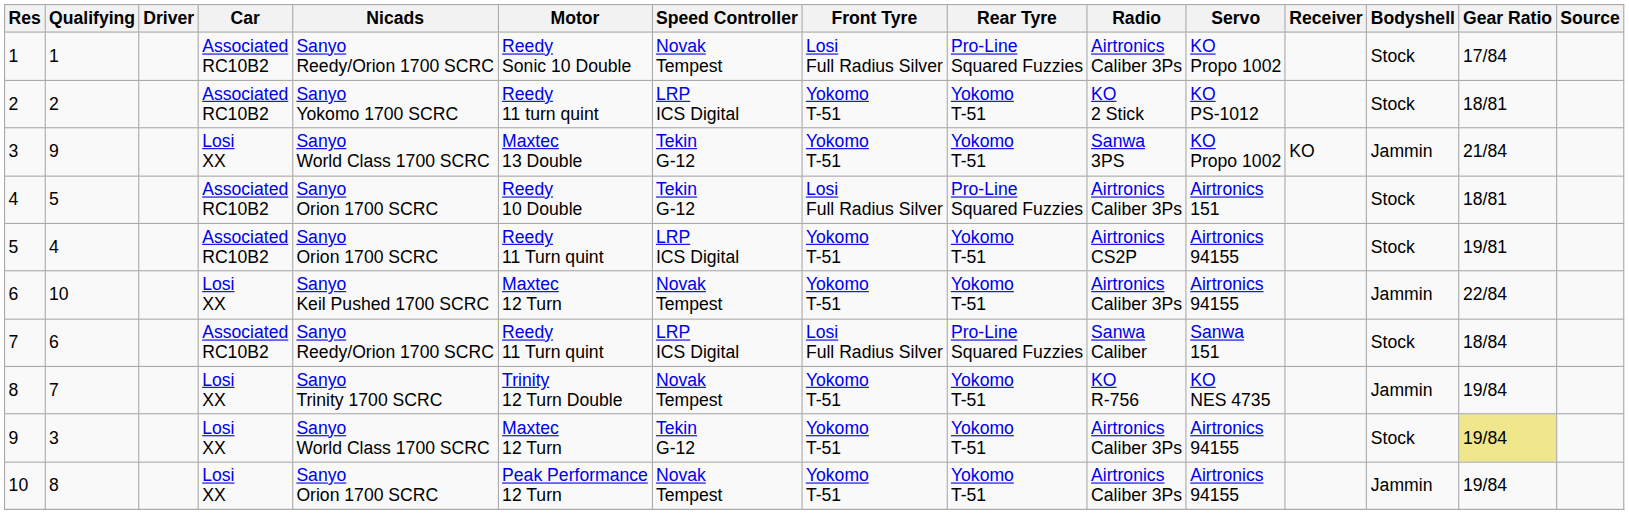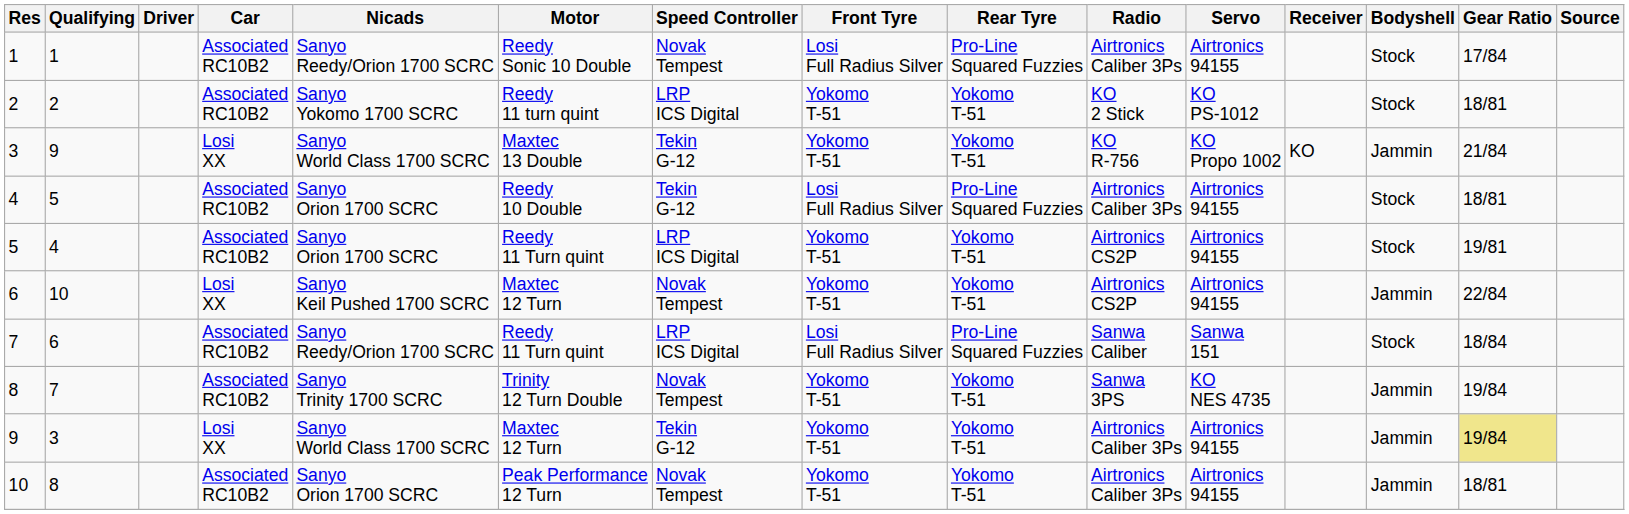(1236, 56) KO Propo 1002 -> (1227, 56) Airtronics 94155
(1118, 151) Sanwa 3PS -> (1115, 151) KO R-756
(1227, 199) Airtronics 151 -> (1227, 199) Airtronics 94155
(1137, 294) Airtronics Caliber 3Ps -> (1128, 294) Airtronics CS2P
(218, 390) Losi XX -> (245, 390) Associated RC10B2
(1115, 390) KO R-756 -> (1118, 390) Sanwa 3PS
(1393, 437) Stock -> (1402, 437) Jammin
(218, 485) Losi XX -> (245, 485) Associated RC10B2
(1485, 485) 19/84 -> (1485, 485) 18/81
